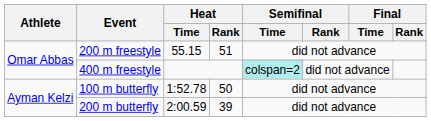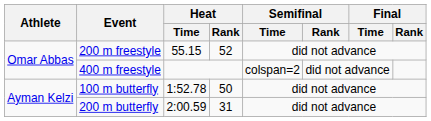(226, 51) 51 -> (226, 51) 52
(272, 70) paleturquoise background -> (272, 70) no background
(226, 108) 39 -> (226, 108) 31
